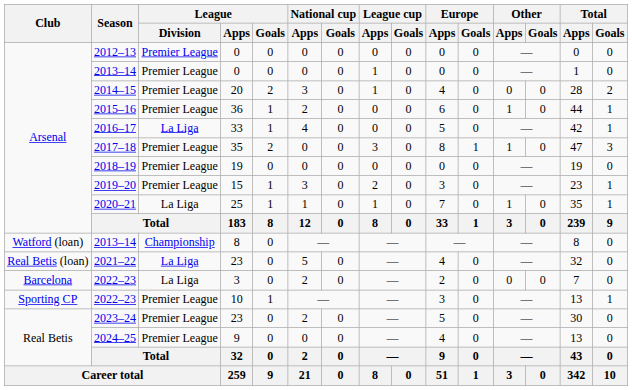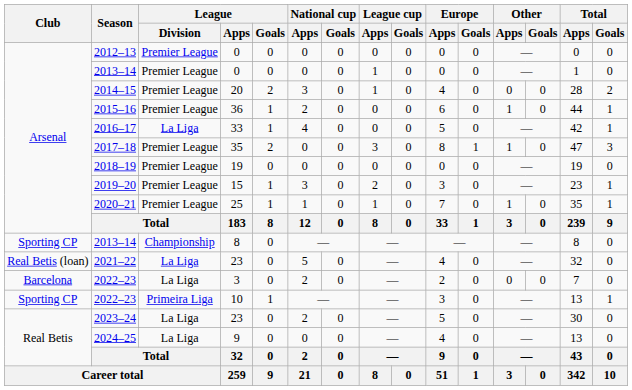(180, 204) La Liga -> (180, 204) Premier League
(48, 242) Watford (loan) -> (48, 242) Sporting CP
(180, 299) Premier League -> (180, 299) Primeira Liga
(180, 318) Premier League -> (180, 318) La Liga
(180, 337) Premier League -> (180, 337) La Liga
